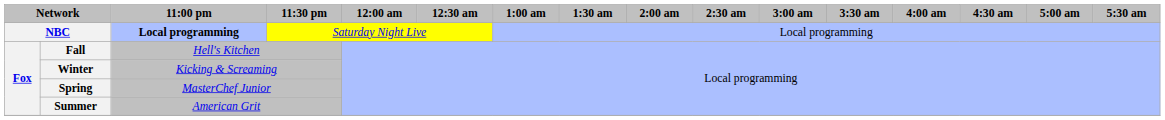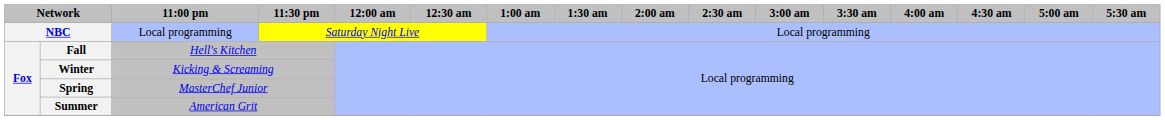(189, 32) bold -> (185, 32) normal
